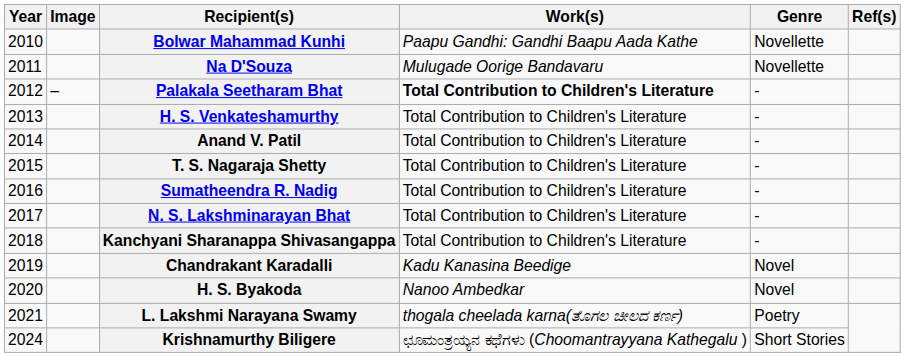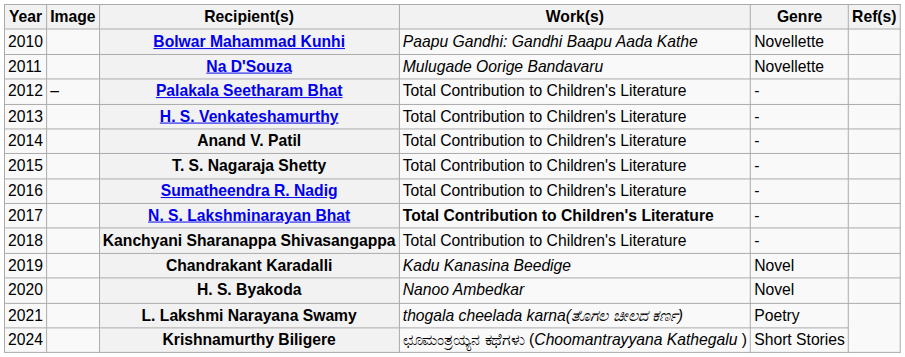(558, 91) bold -> (545, 91) normal
(545, 215) normal -> (558, 215) bold
